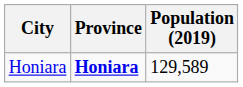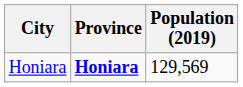(179, 67) 129,589 -> (179, 67) 129,569
